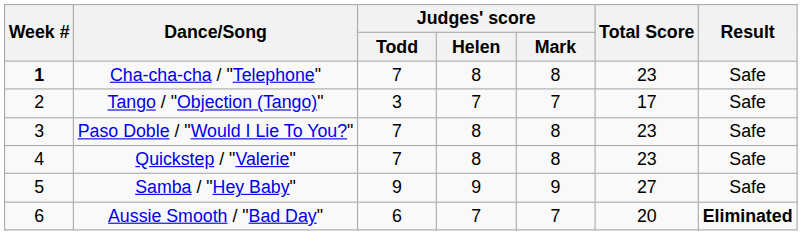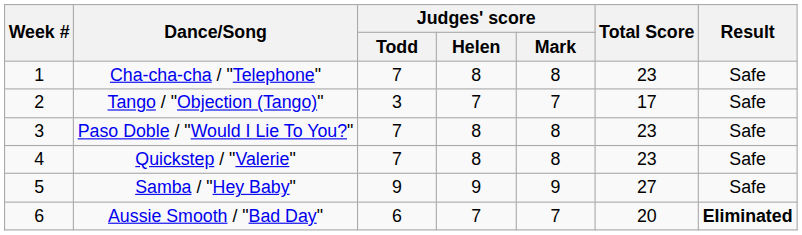(39, 74) bold -> (39, 74) normal
